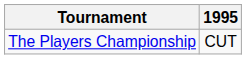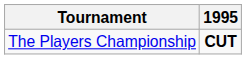(221, 42) normal -> (221, 42) bold
